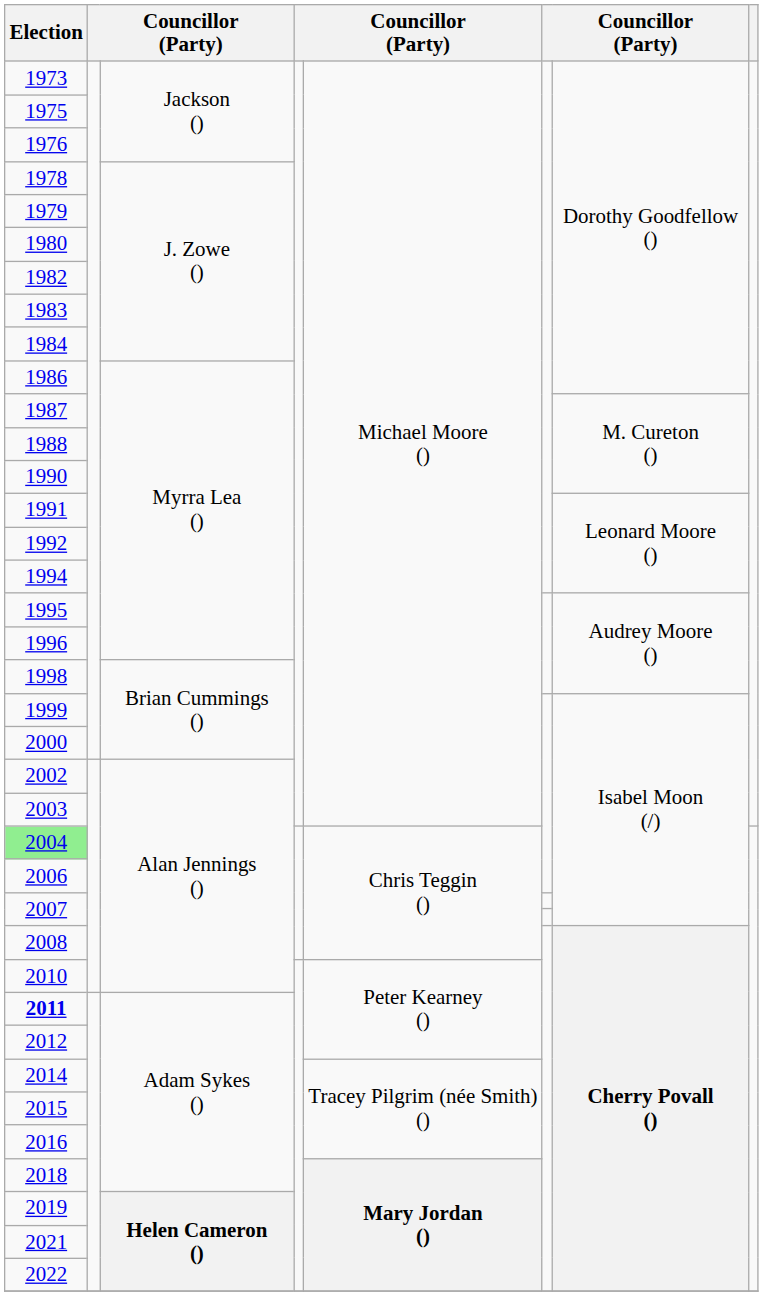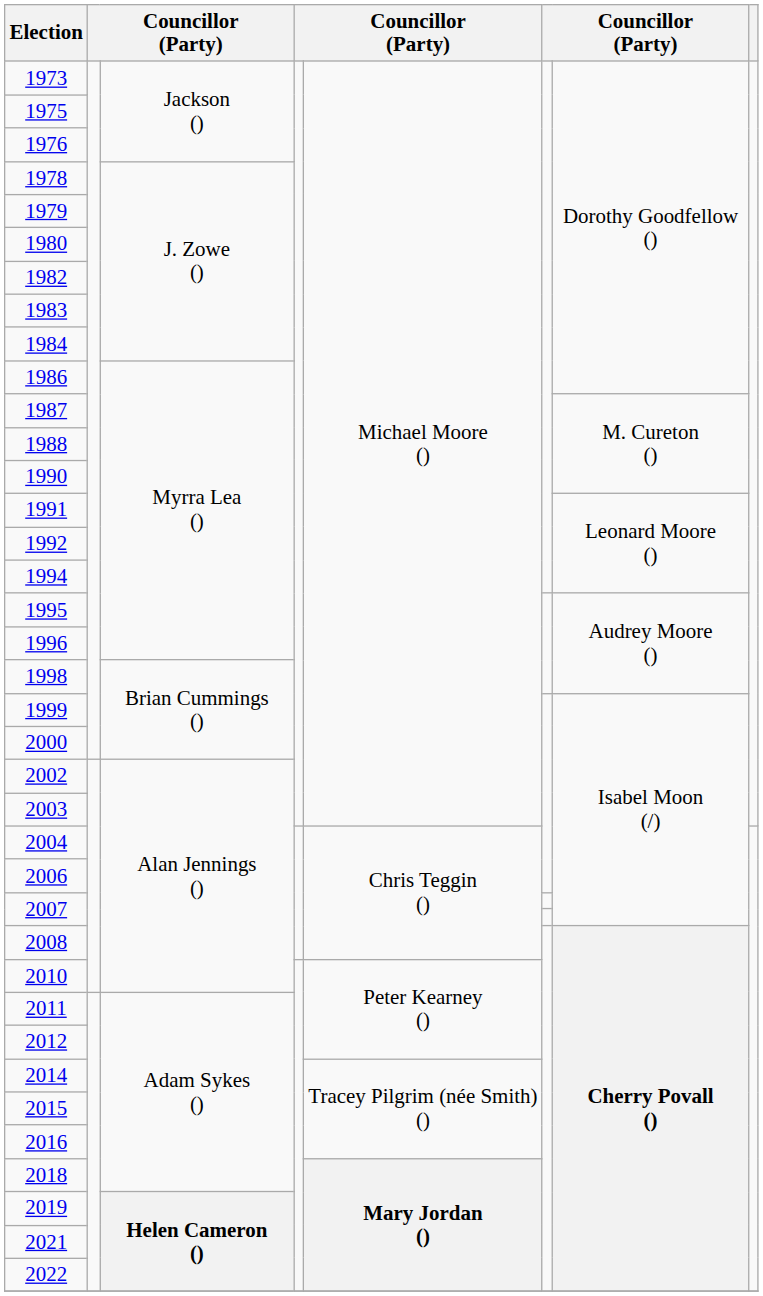(46, 842) lightgreen background -> (46, 842) no background
(46, 1008) bold -> (46, 1008) normal
